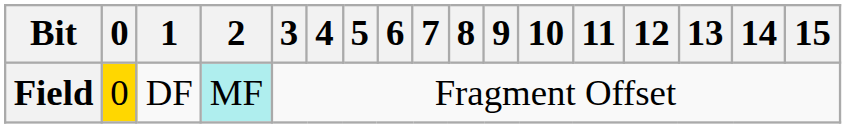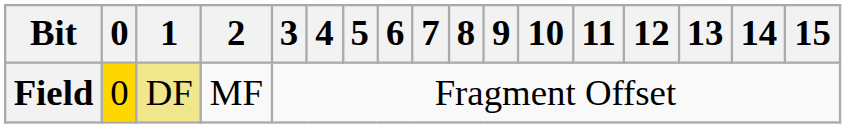(169, 92) no background -> (169, 92) khaki background
(236, 92) paleturquoise background -> (236, 92) no background
